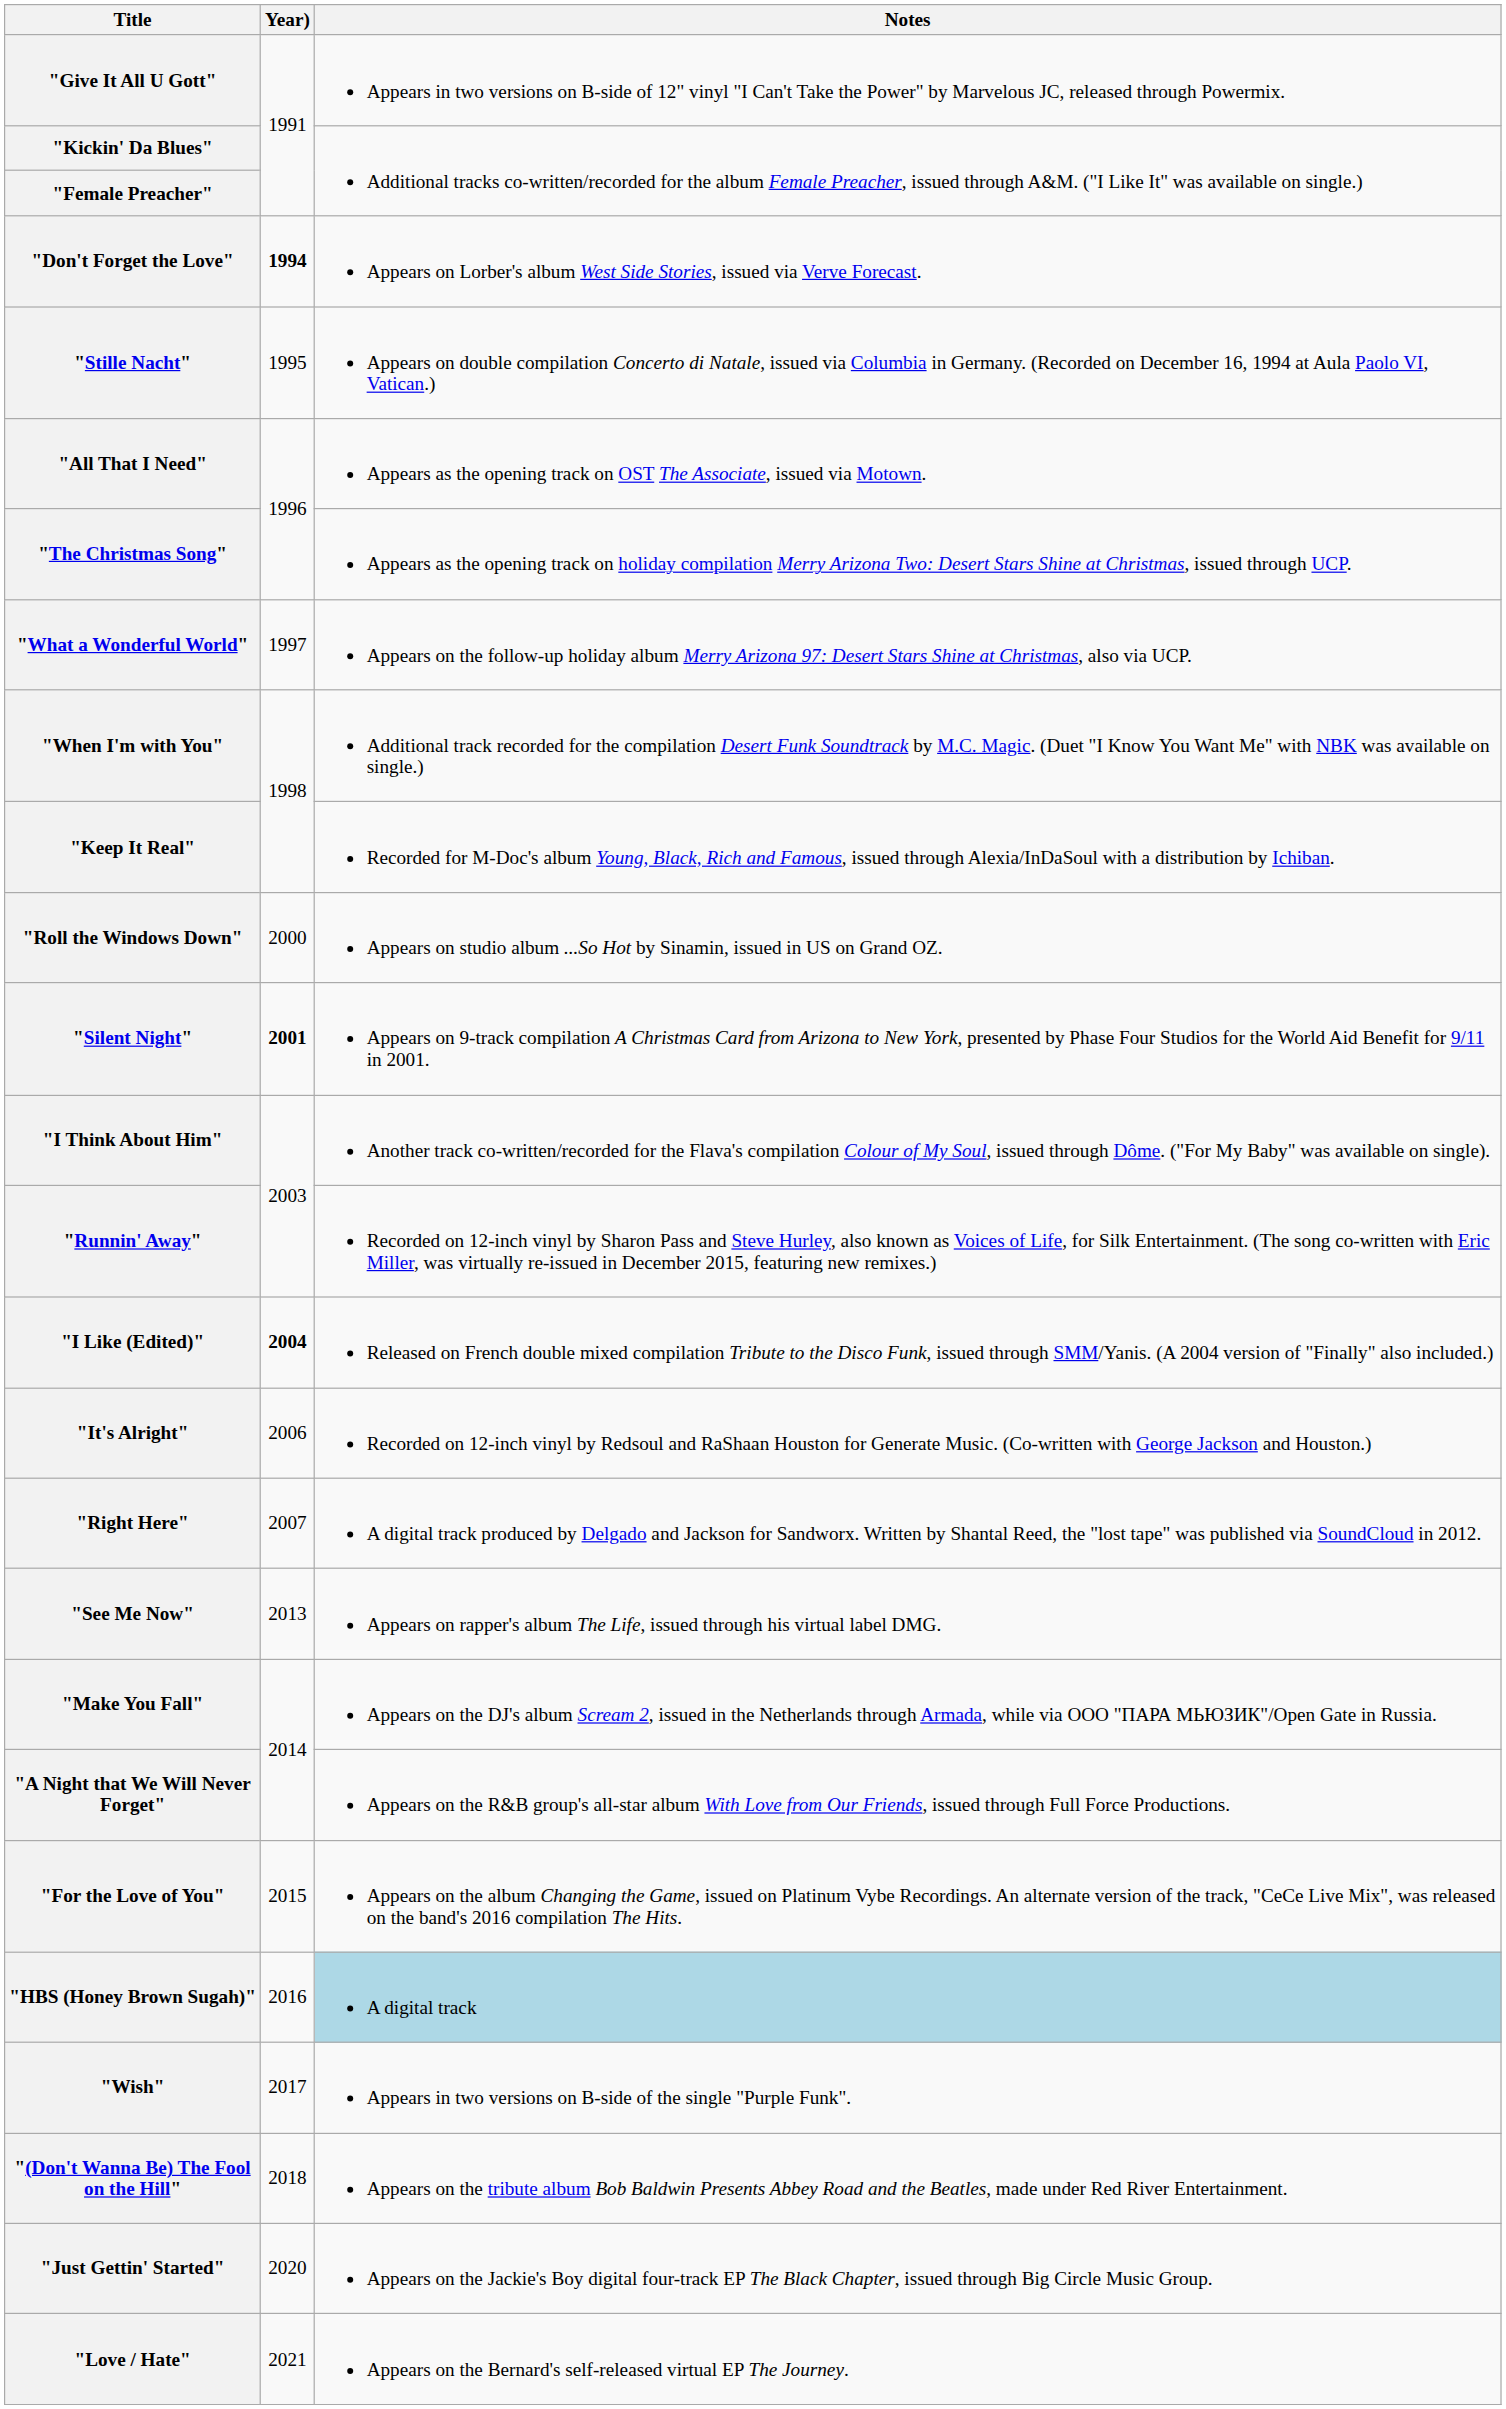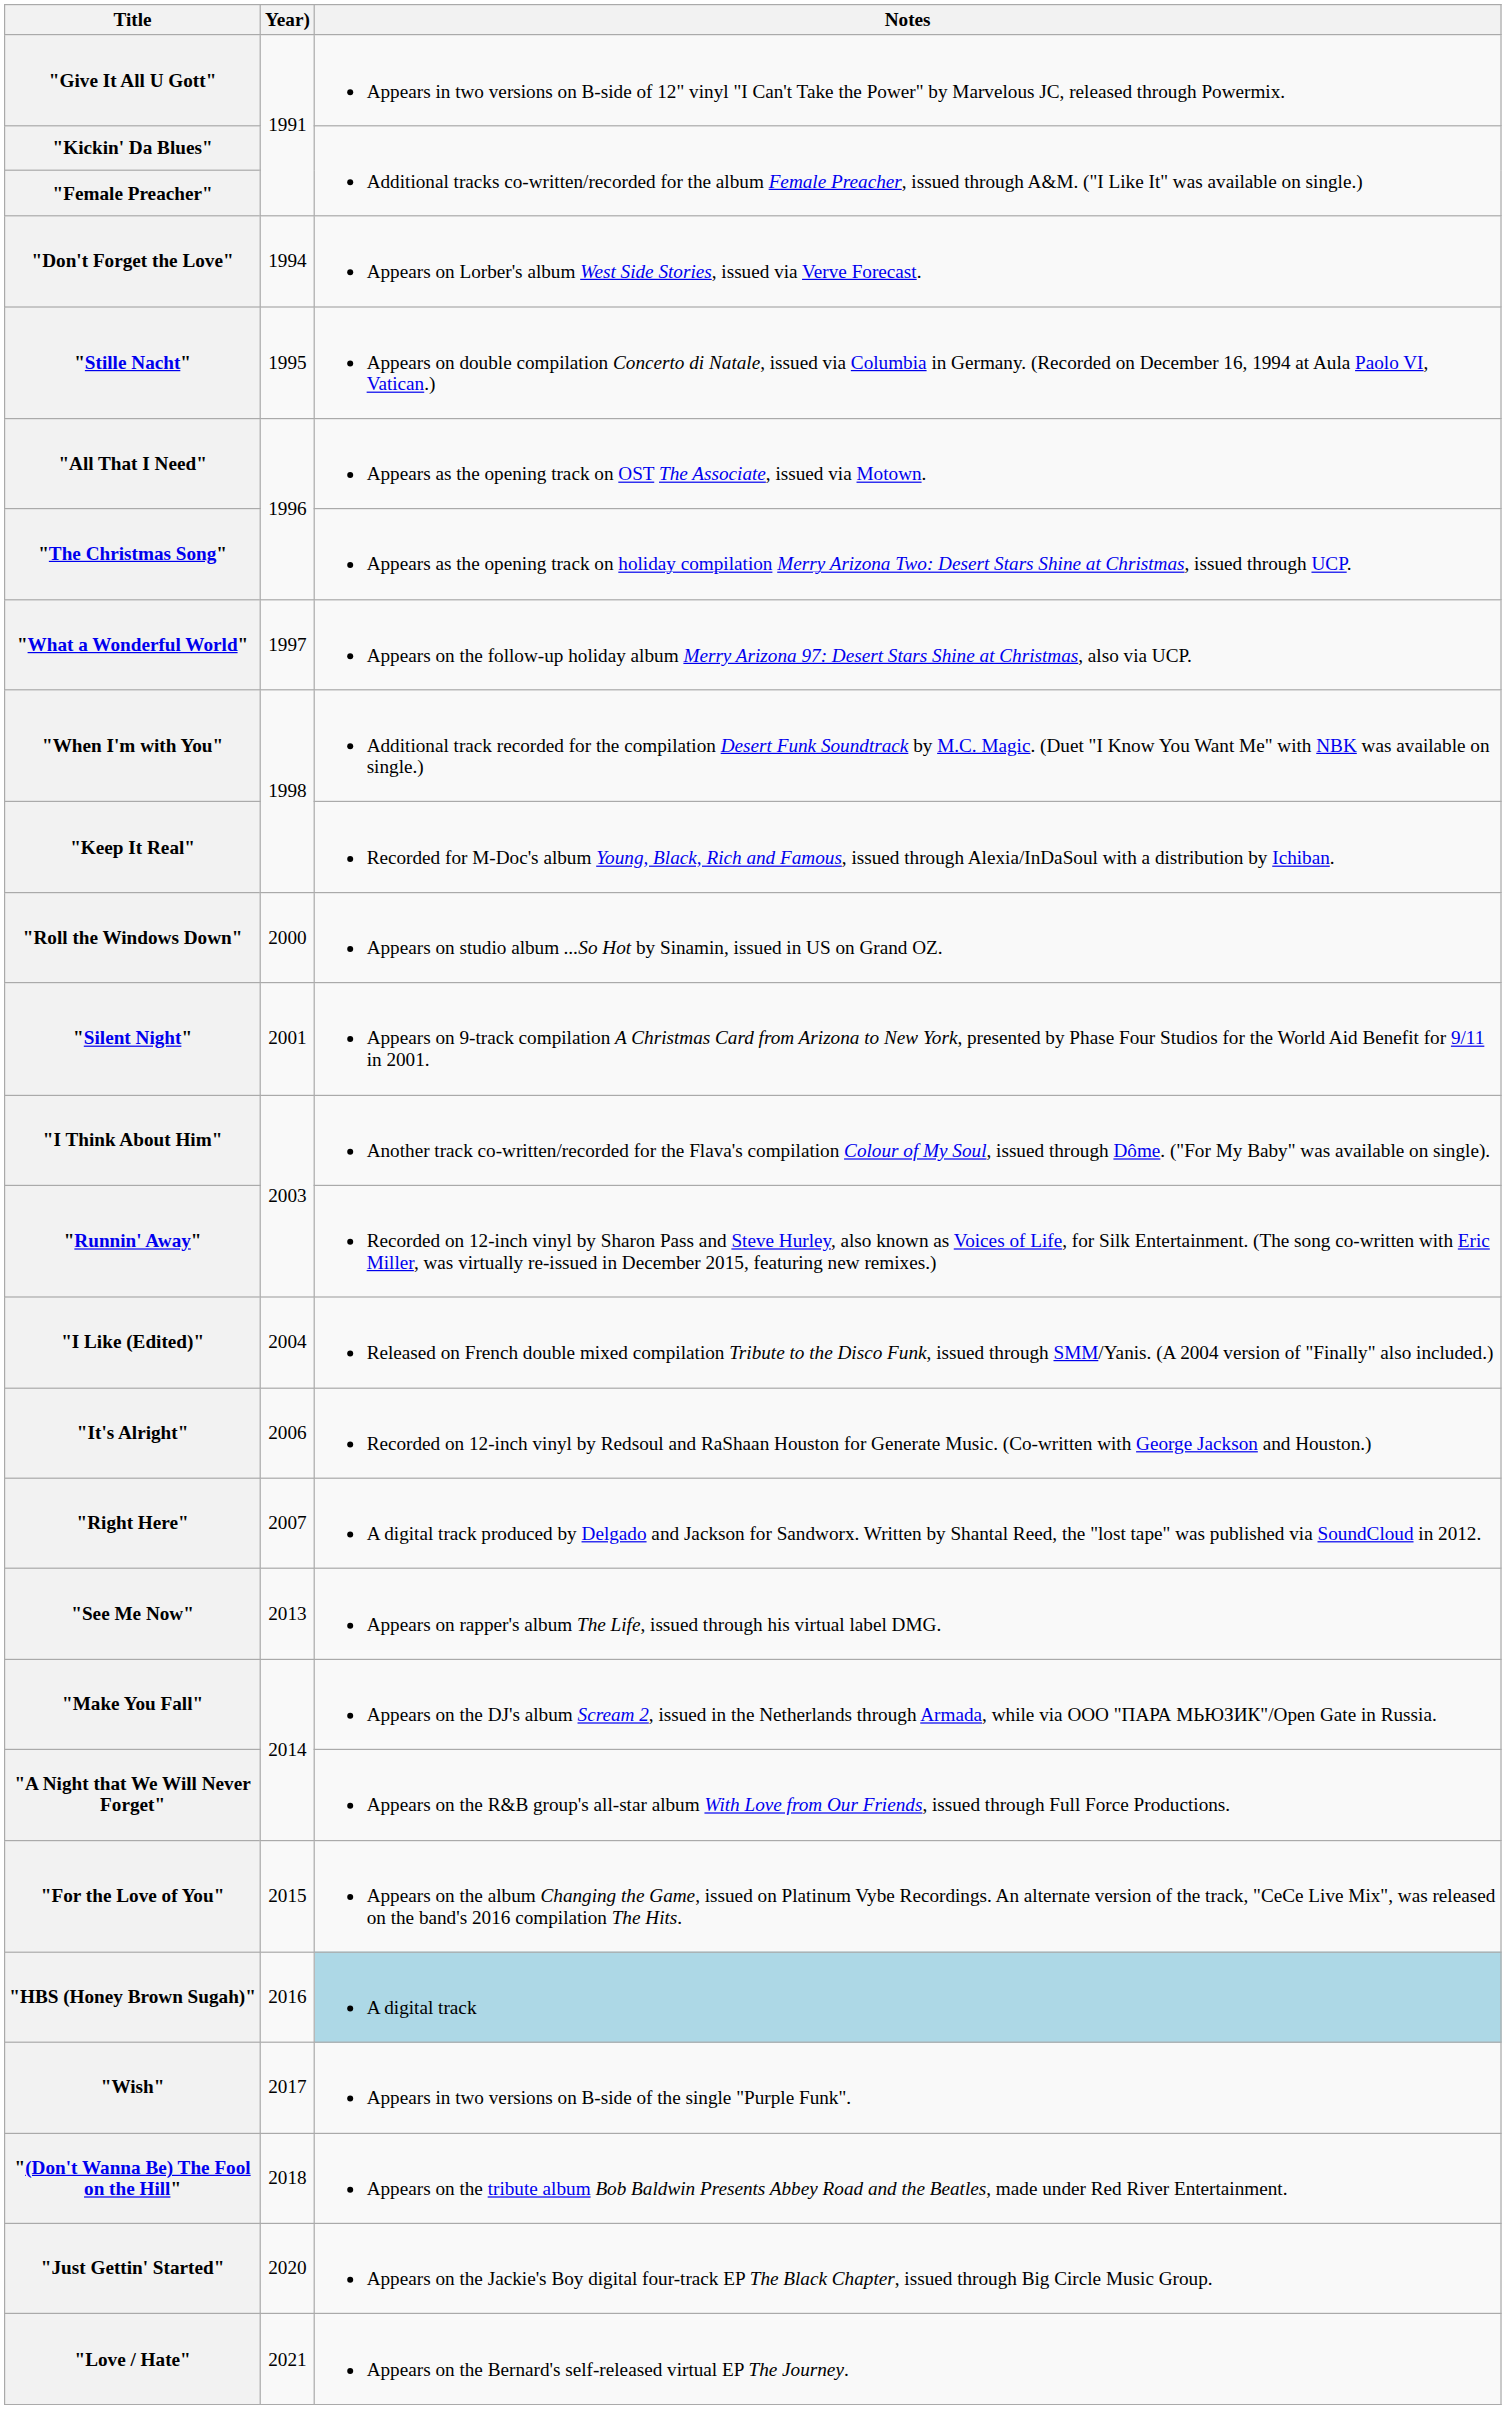(287, 261) bold -> (287, 261) normal
(287, 1038) bold -> (287, 1038) normal
(287, 1342) bold -> (287, 1342) normal
